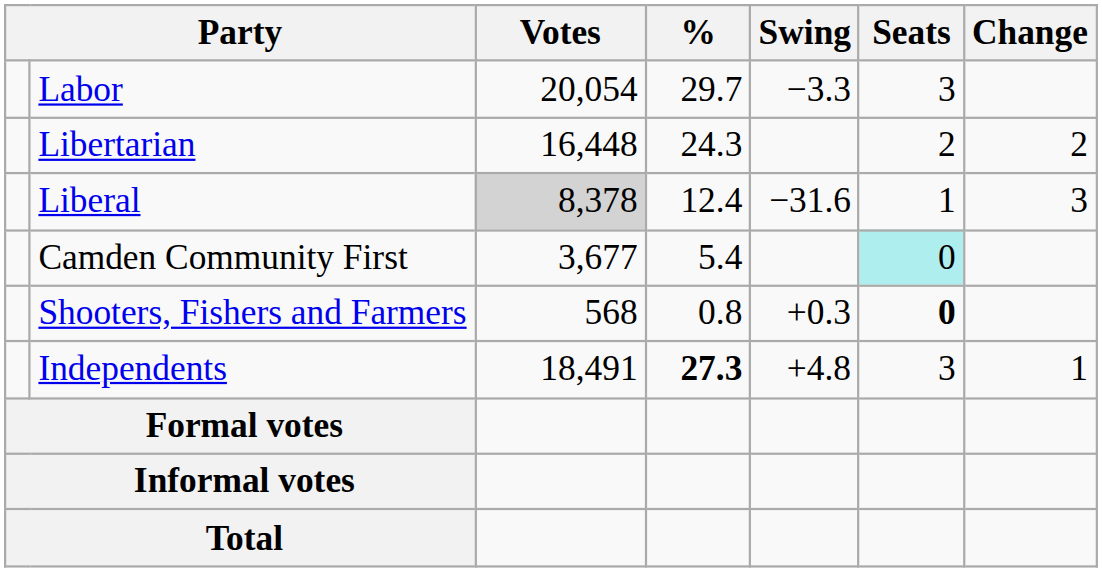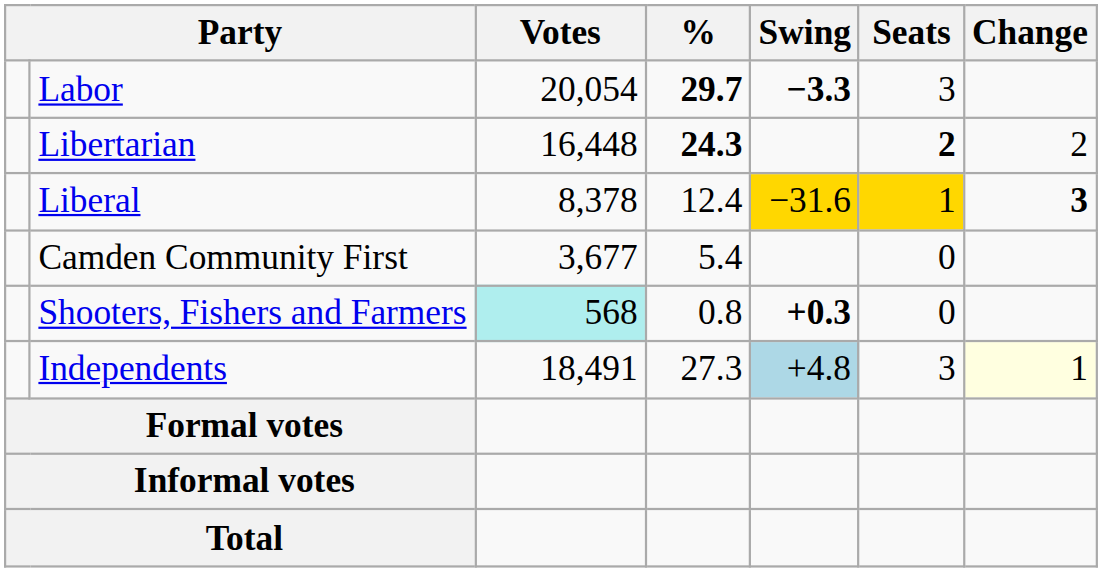(711, 88) normal -> (711, 88) bold
(819, 88) normal -> (819, 88) bold
(711, 144) normal -> (711, 144) bold
(947, 144) normal -> (947, 144) bold
(598, 200) lightgrey background -> (598, 200) no background
(810, 200) no background -> (810, 200) gold background
(947, 200) no background -> (947, 200) gold background
(1079, 200) normal -> (1079, 200) bold
(947, 256) paleturquoise background -> (947, 256) no background
(611, 312) no background -> (611, 312) paleturquoise background
(819, 312) normal -> (819, 312) bold
(947, 312) bold -> (947, 312) normal
(711, 369) bold -> (711, 369) normal
(819, 369) no background -> (819, 369) lightblue background
(1079, 369) no background -> (1079, 369) lightyellow background
